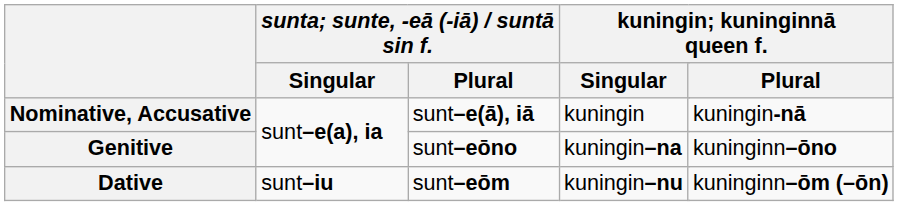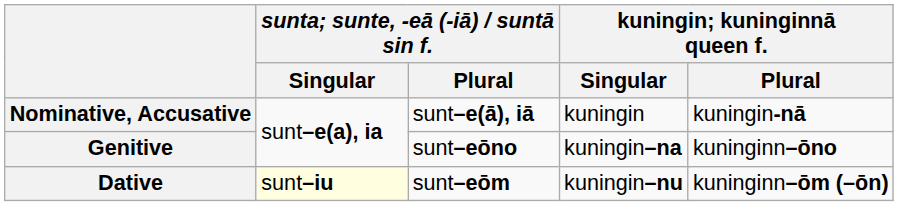(297, 182) no background -> (297, 182) lightyellow background
